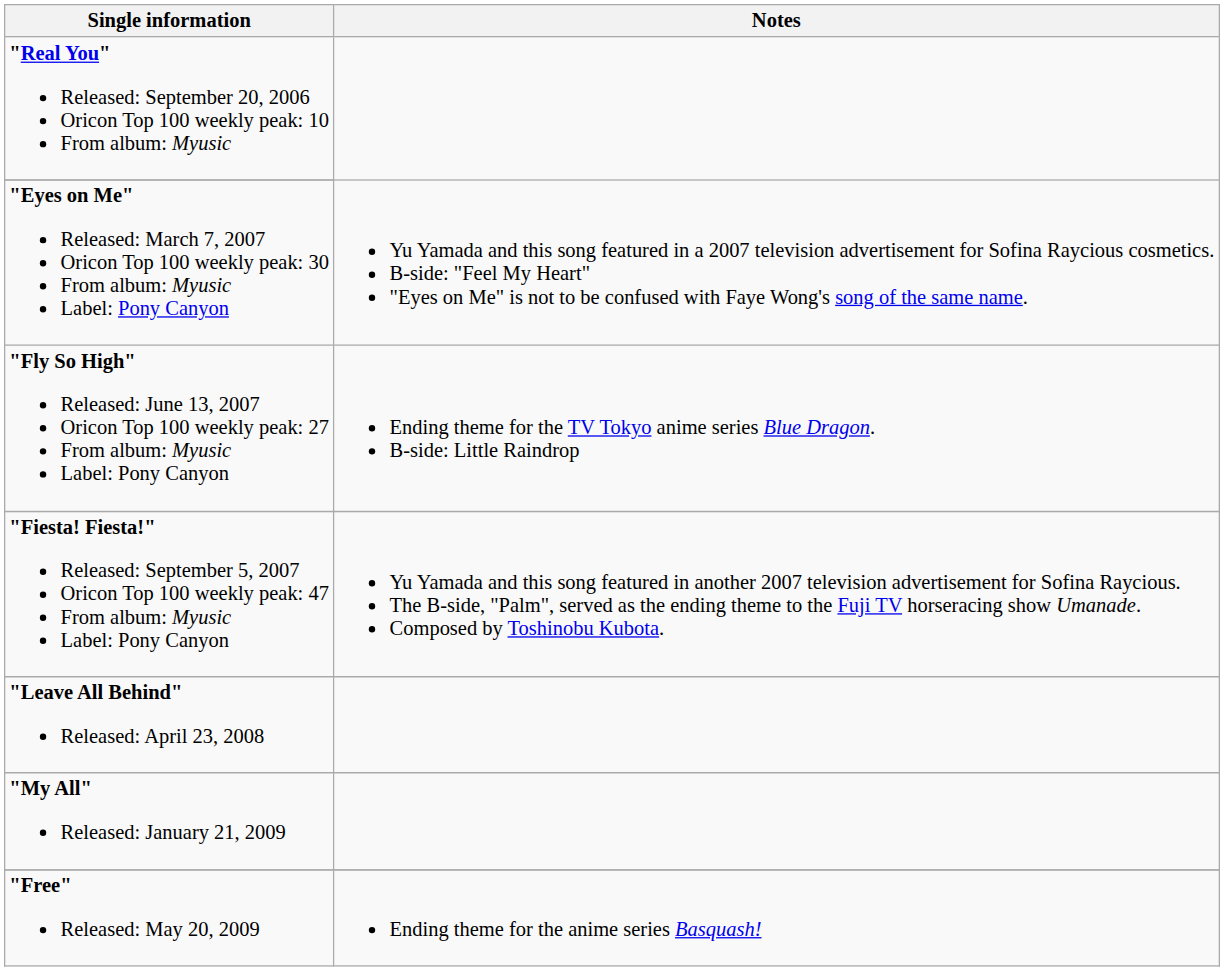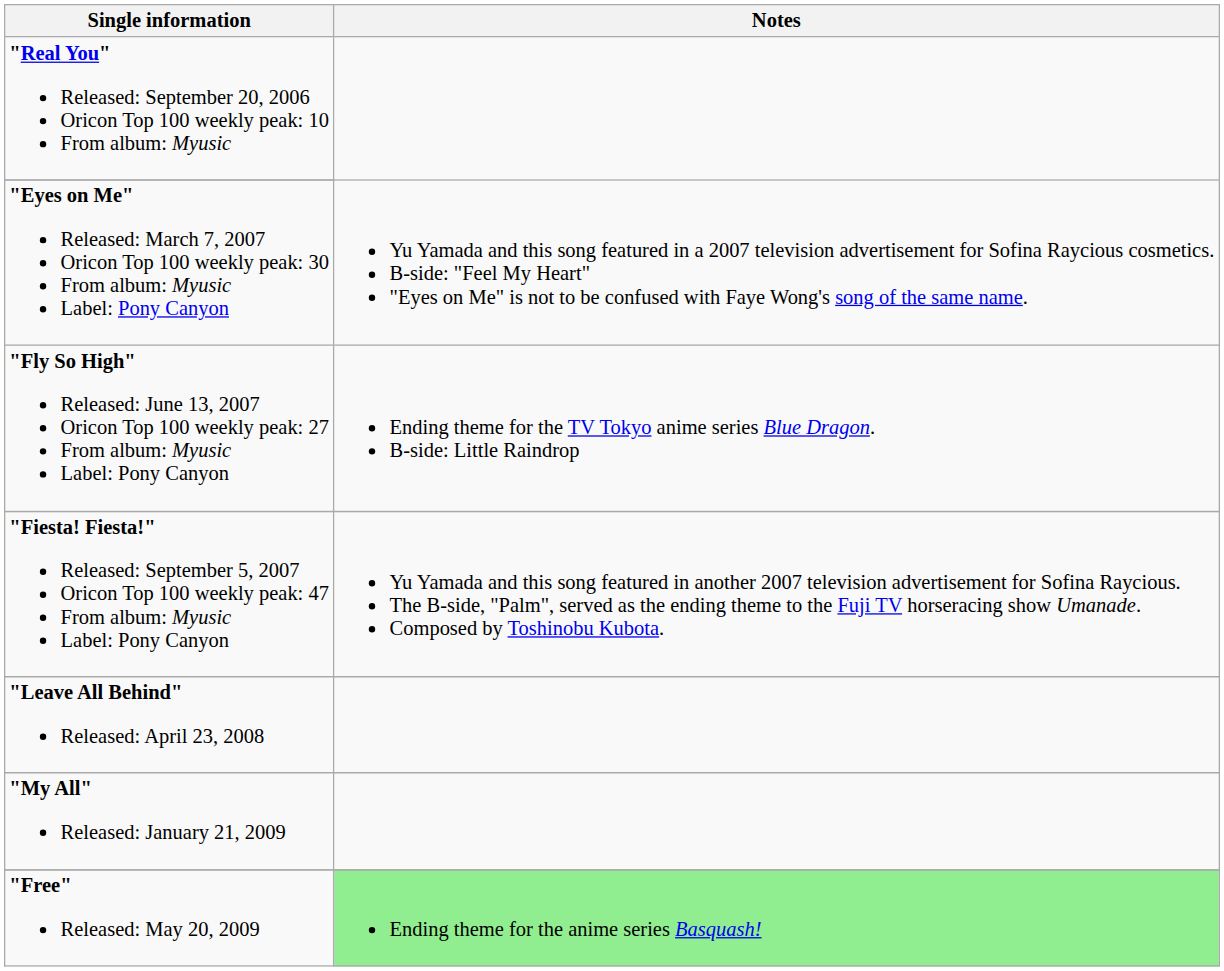(776, 929) no background -> (776, 929) lightgreen background
